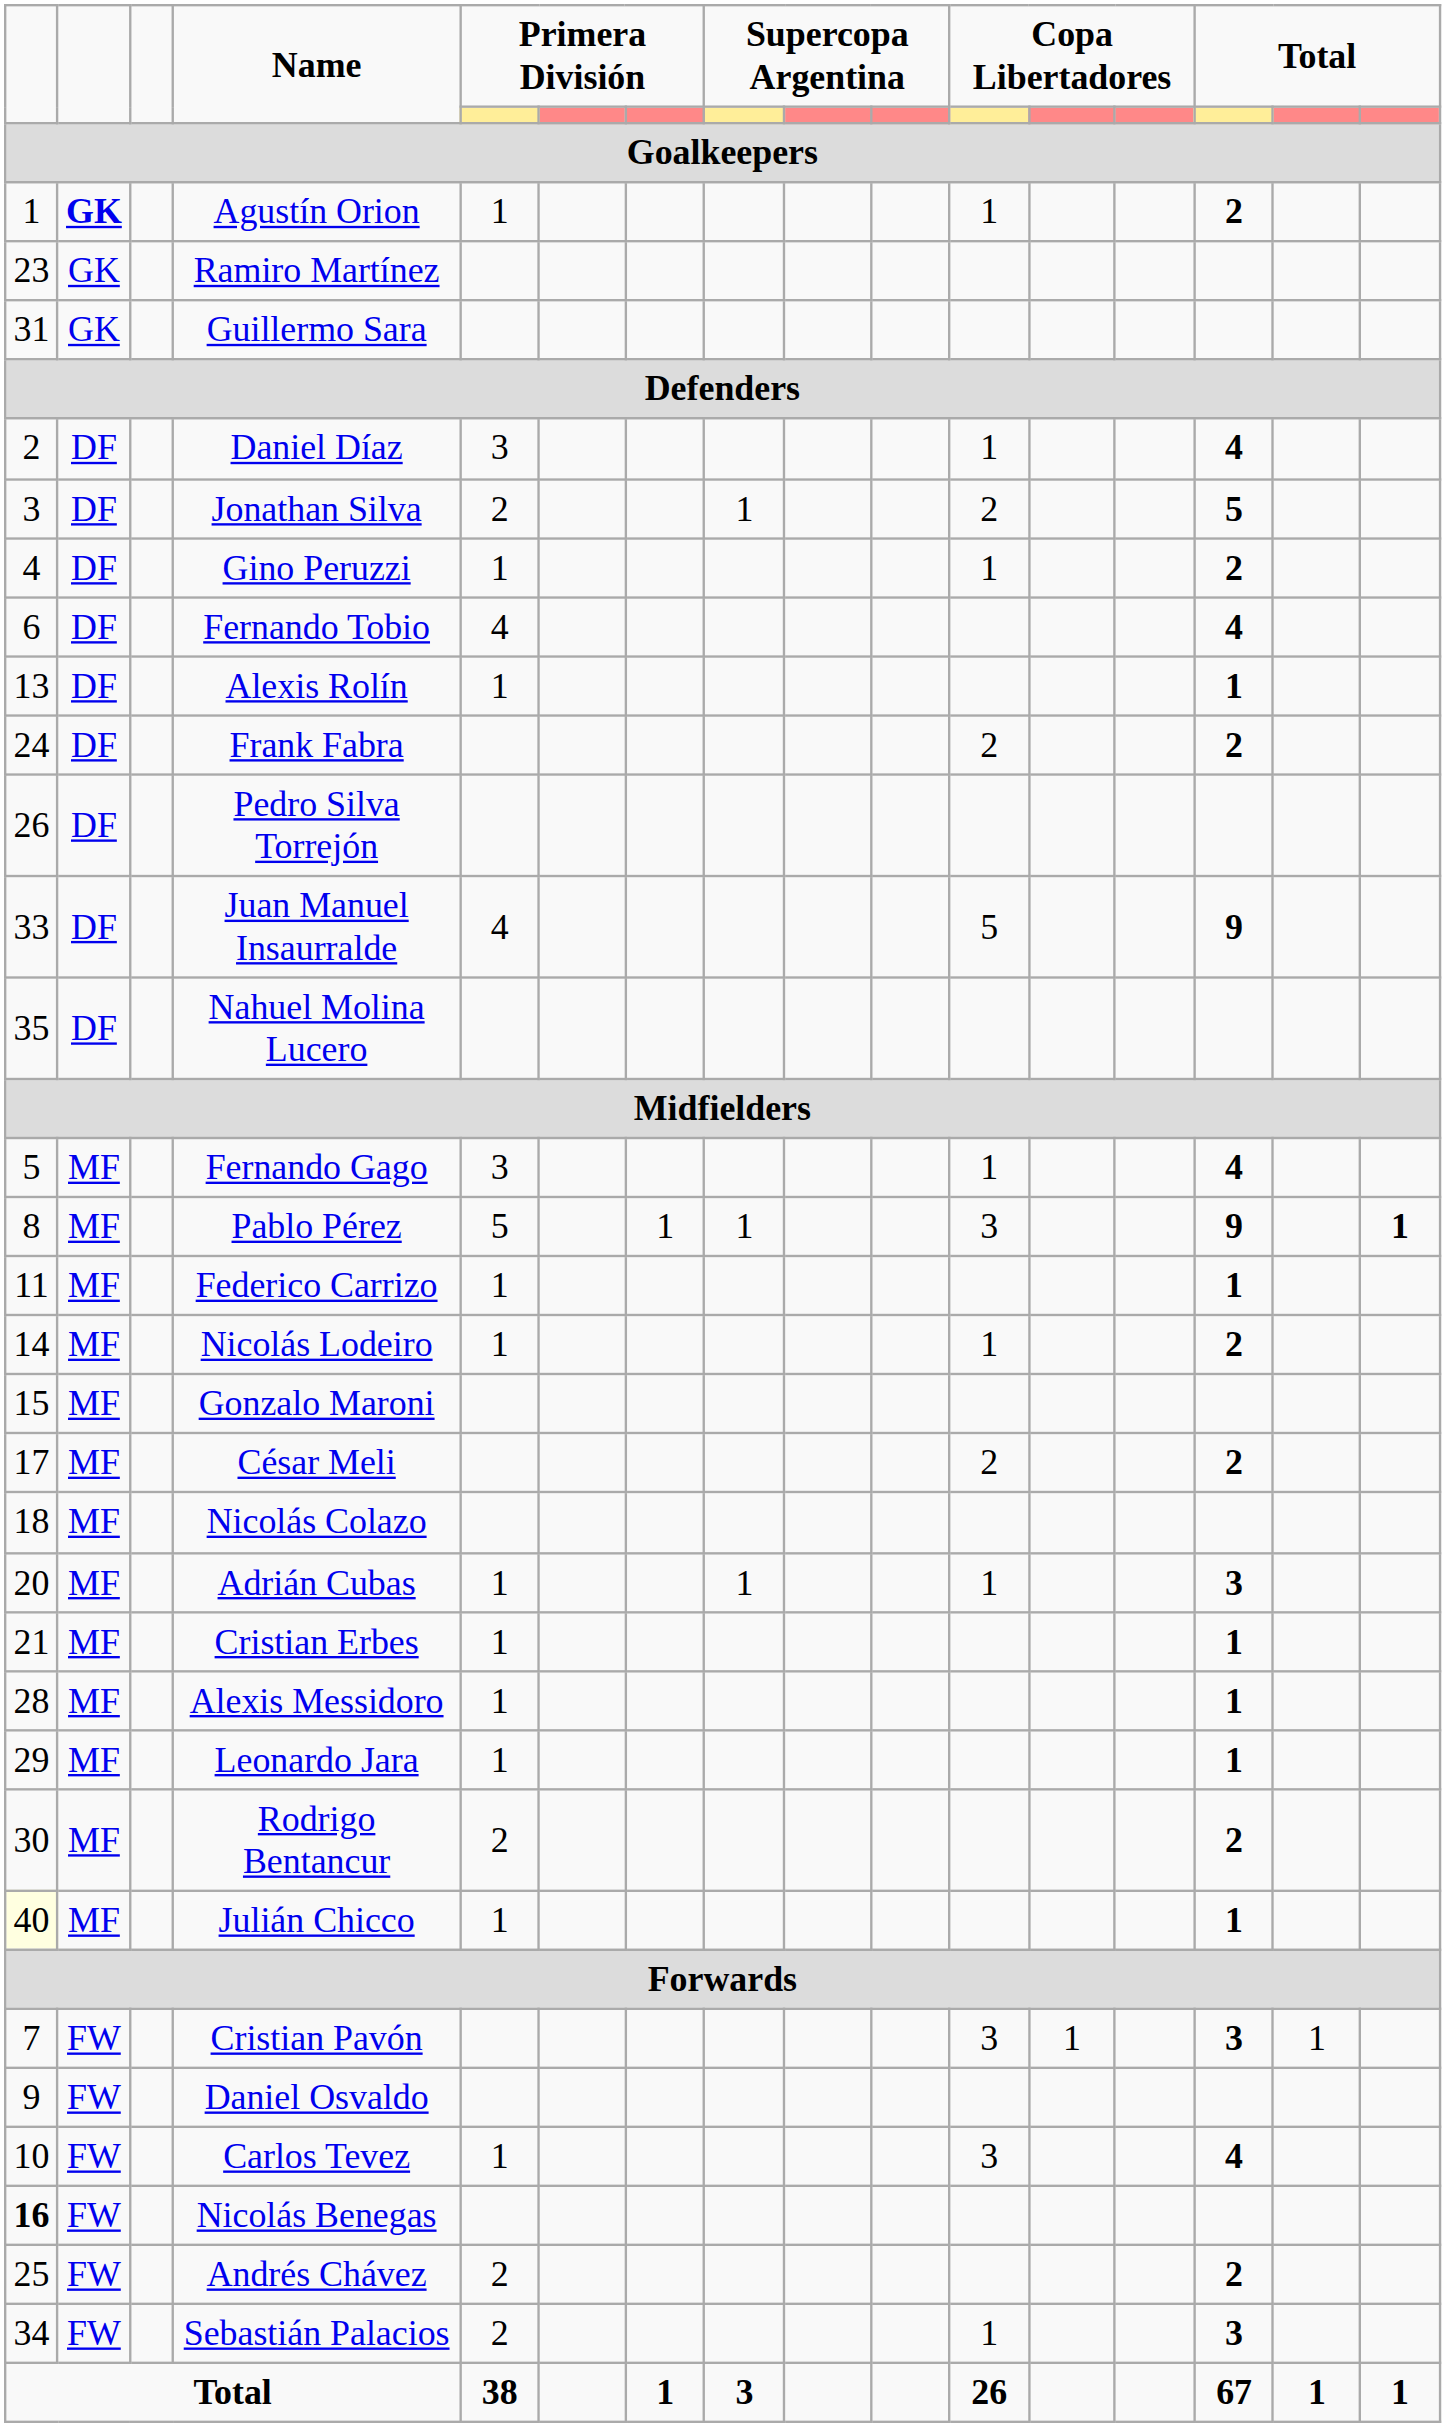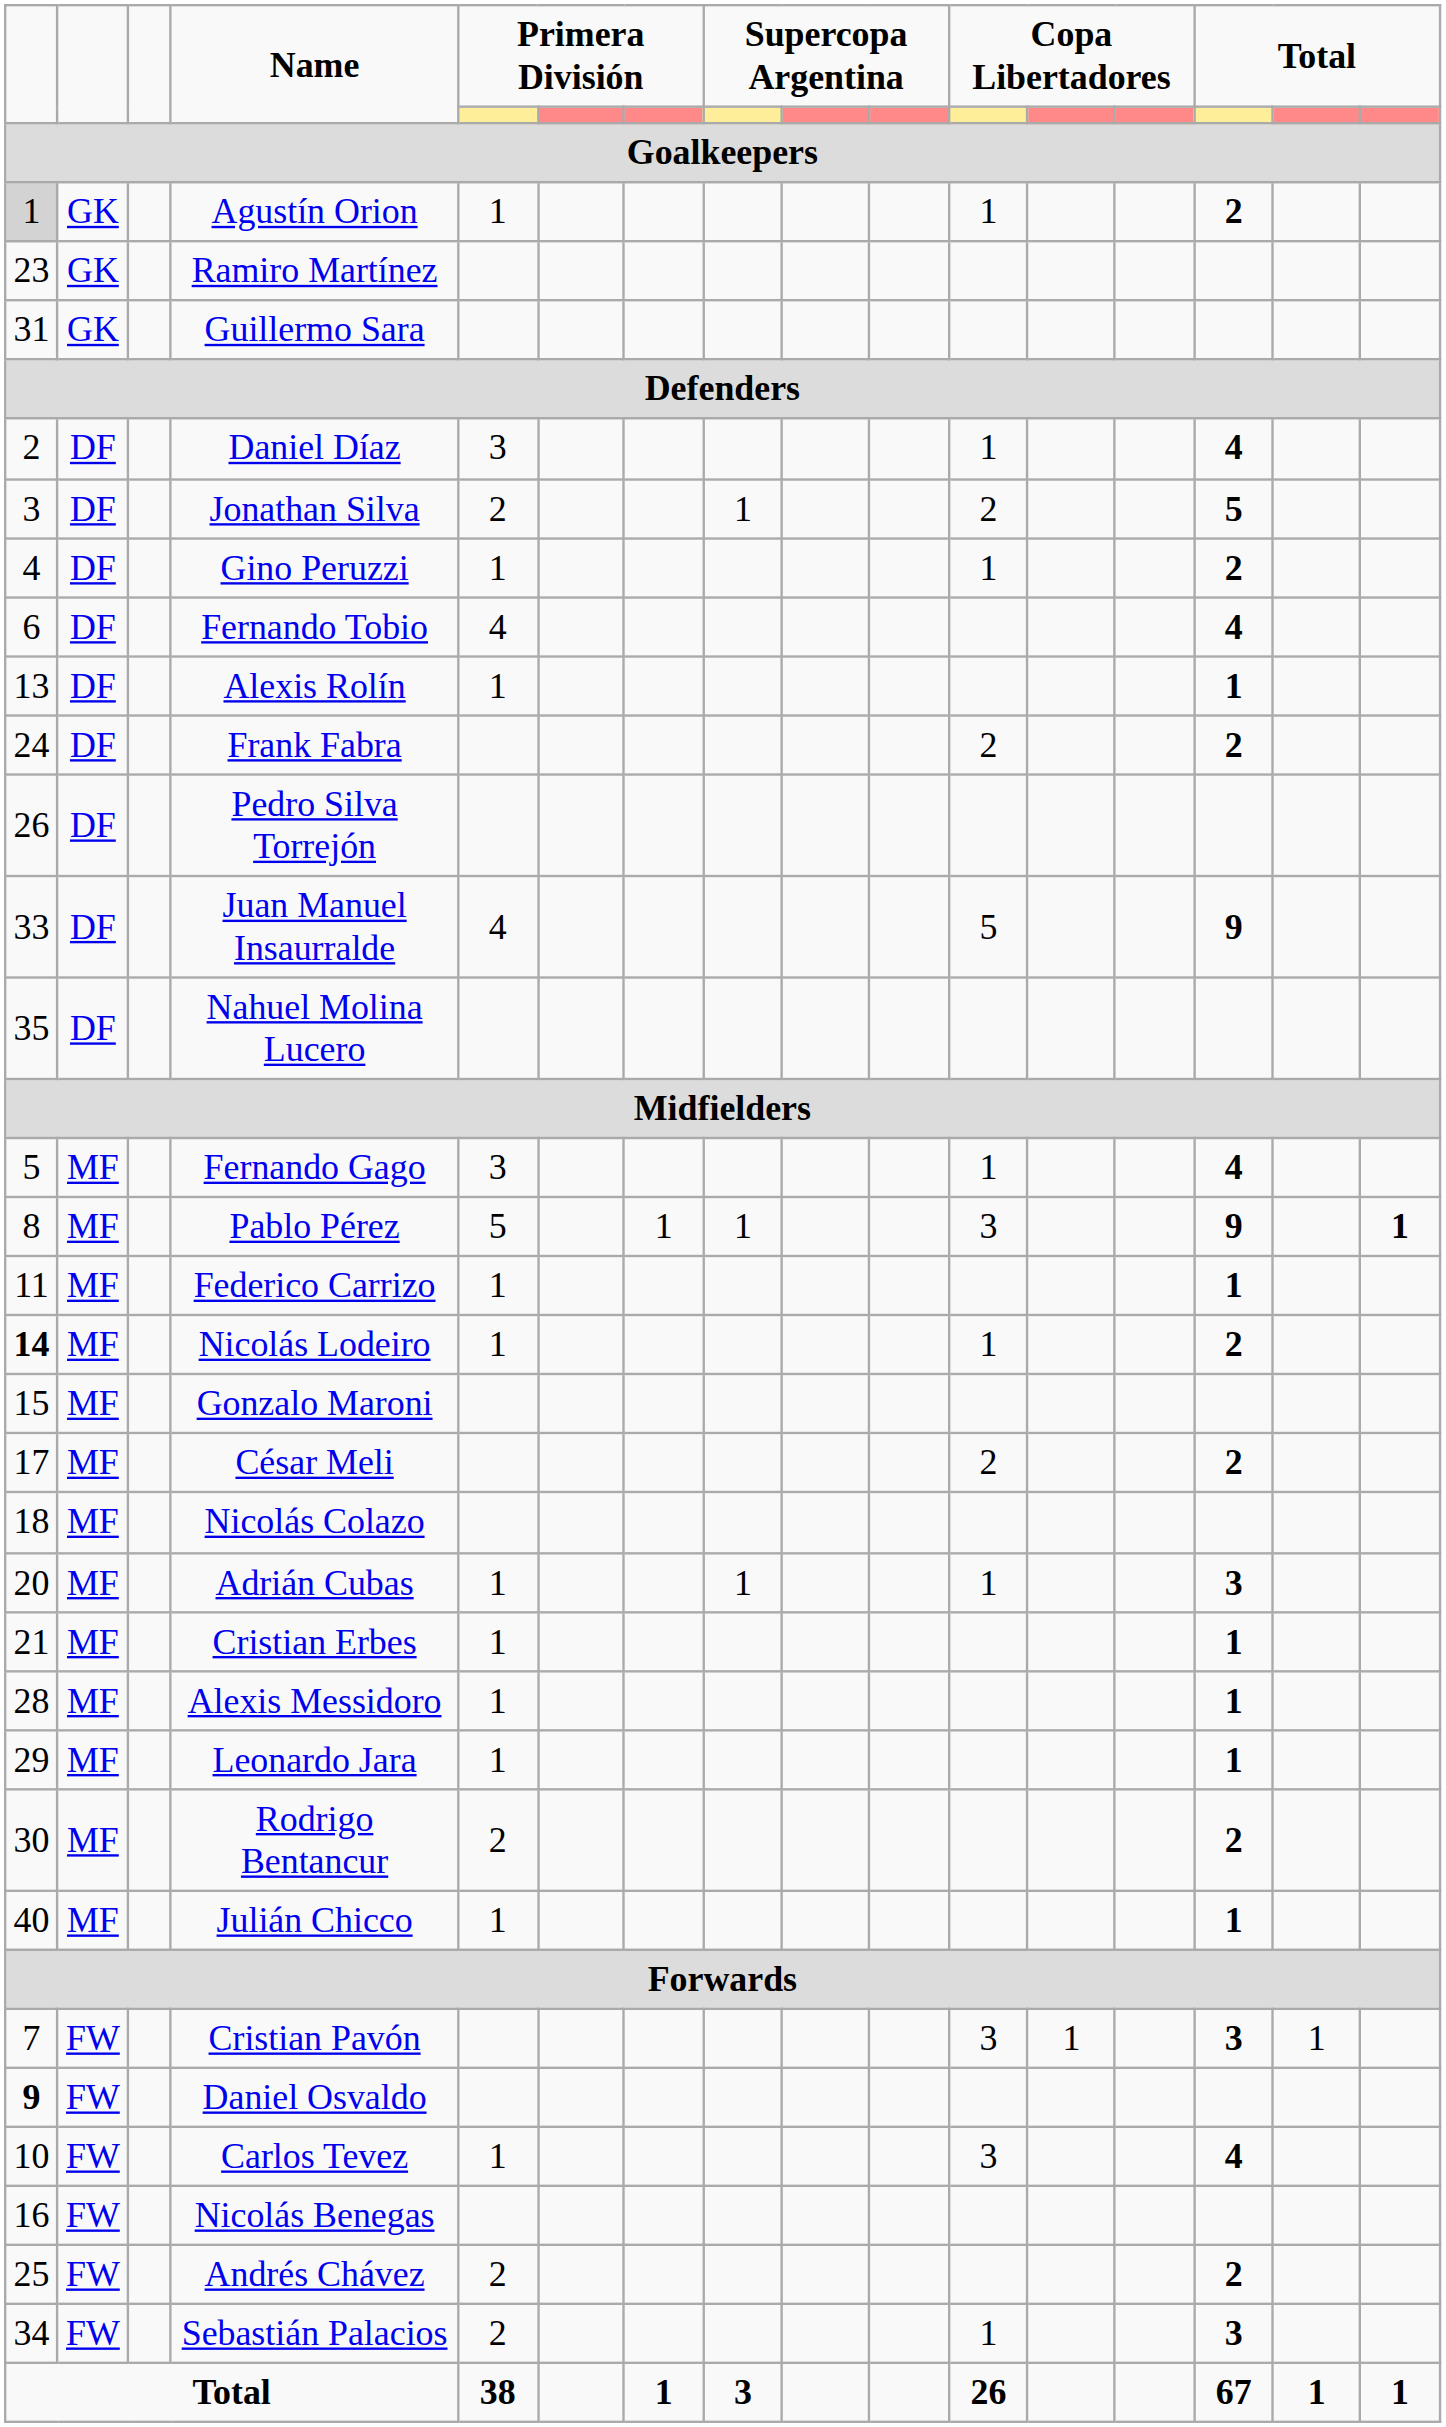(31, 211) no background -> (31, 211) lightgrey background
(94, 211) bold -> (93, 211) normal
(31, 1344) normal -> (31, 1344) bold
(31, 1919) lightyellow background -> (31, 1919) no background
(31, 2096) normal -> (31, 2096) bold
(31, 2215) bold -> (31, 2215) normal
